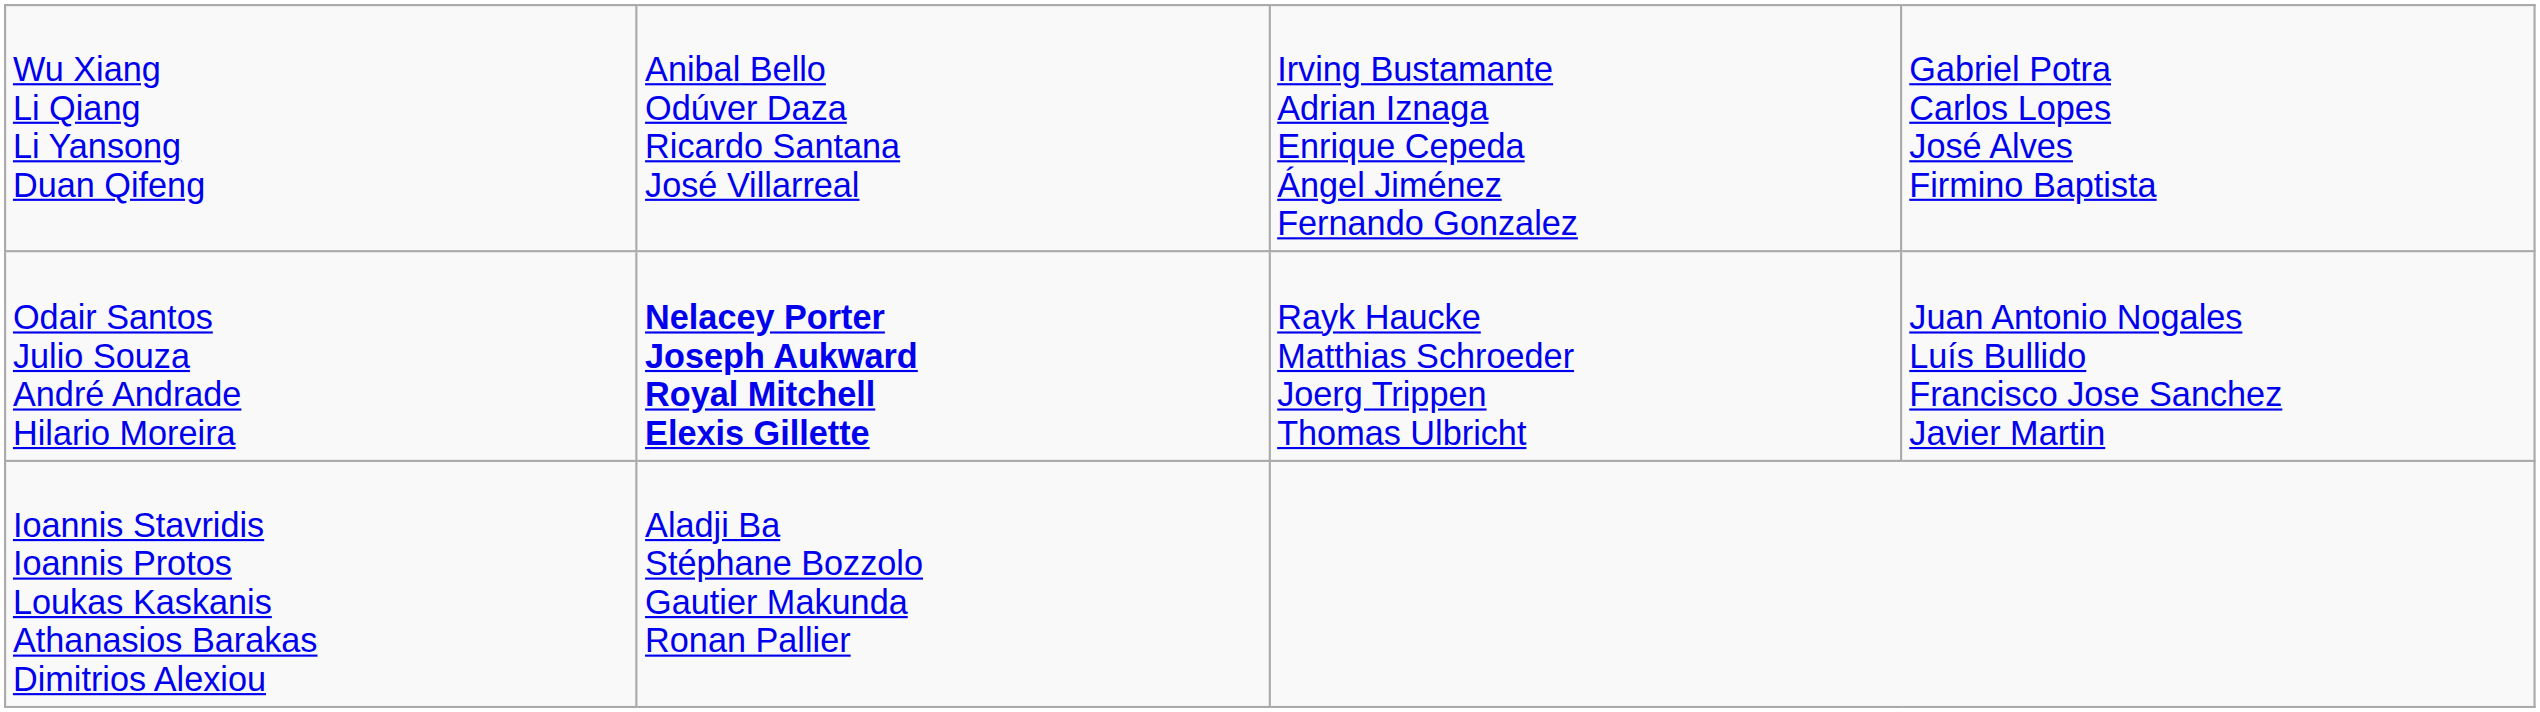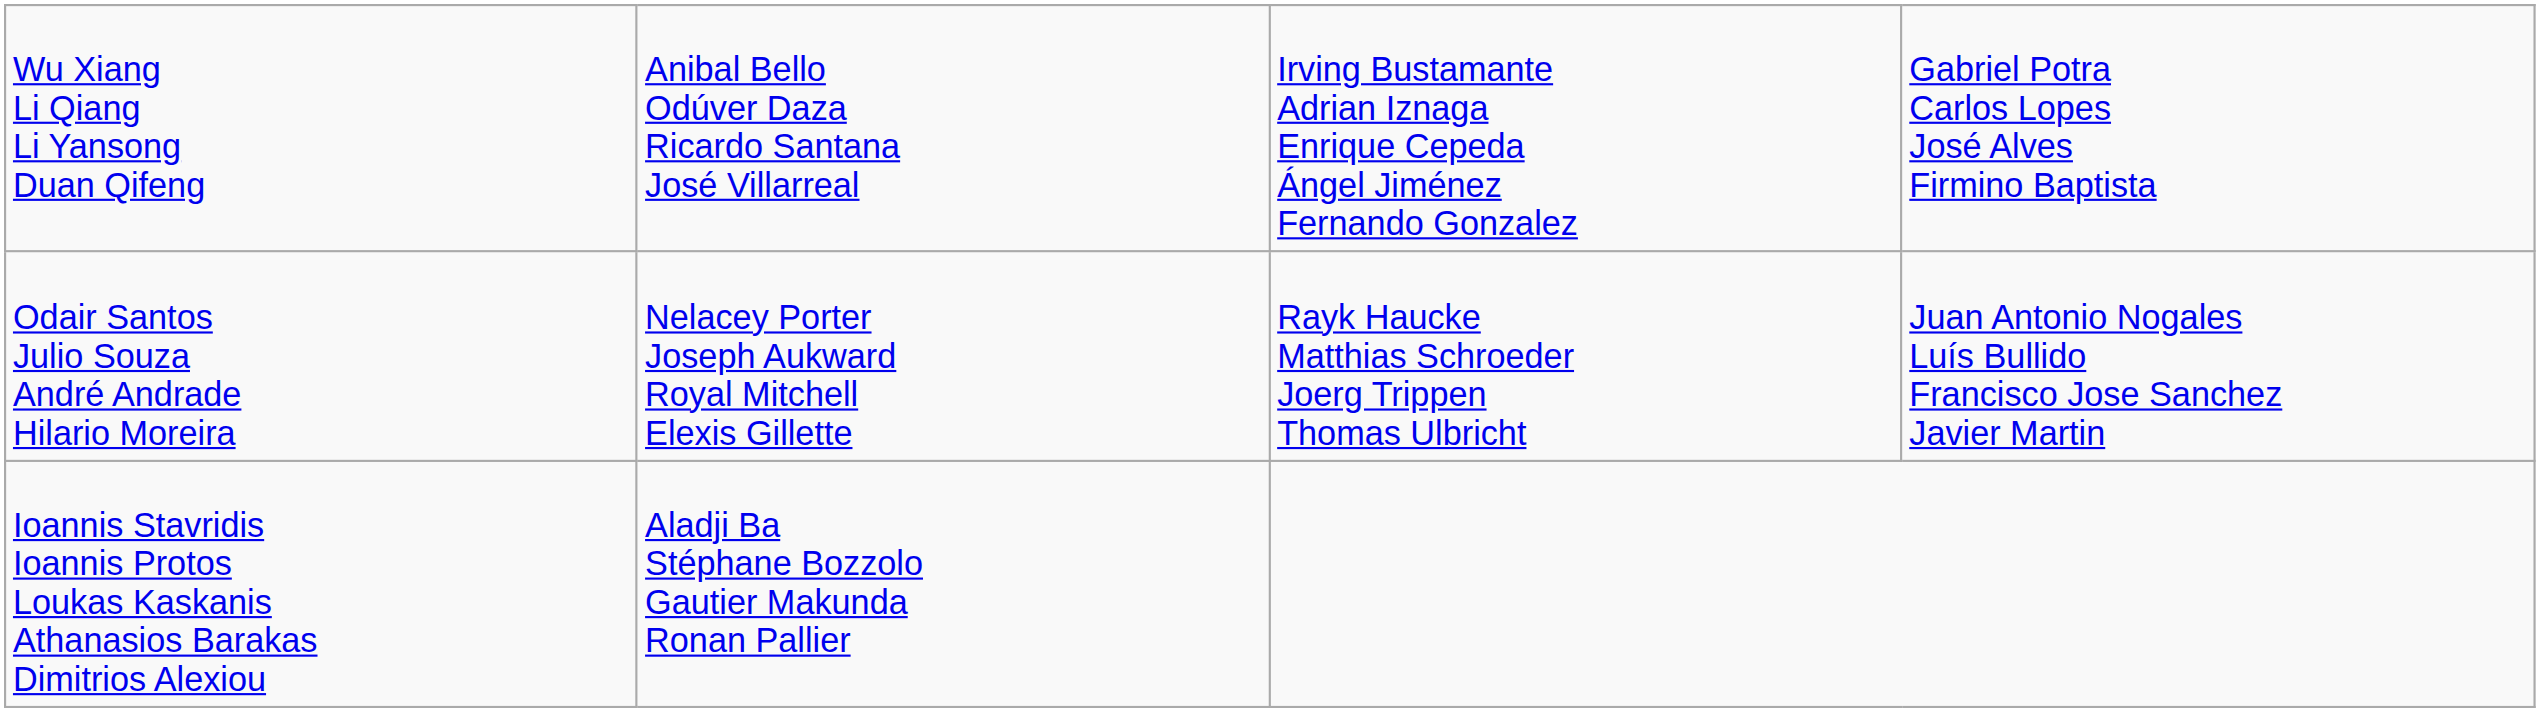(781, 374) bold -> (771, 374) normal
